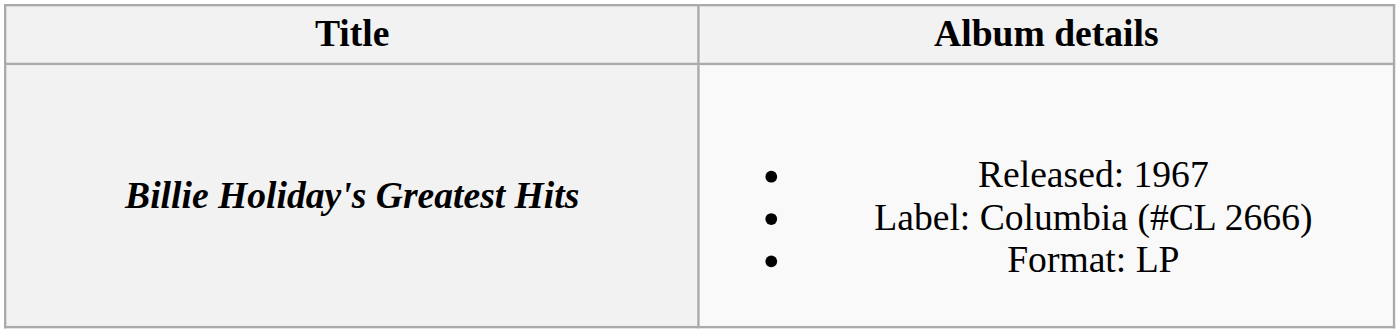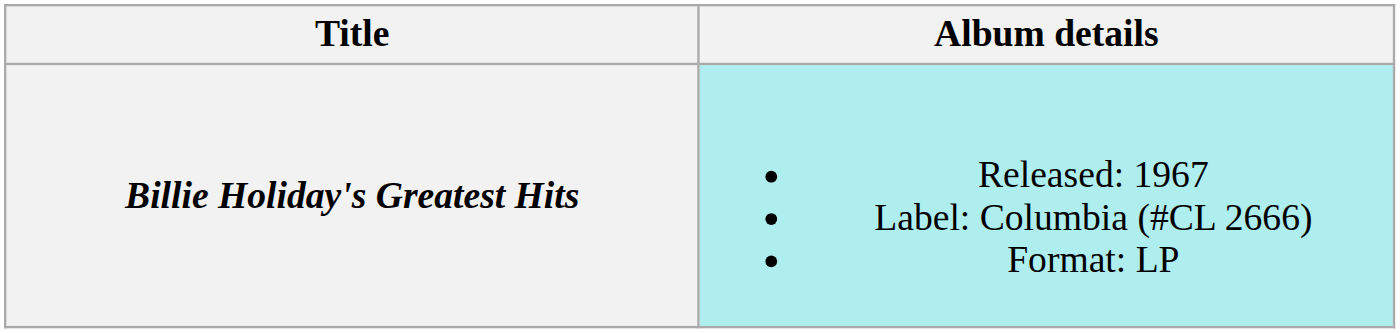(1046, 217) no background -> (1046, 217) paleturquoise background
